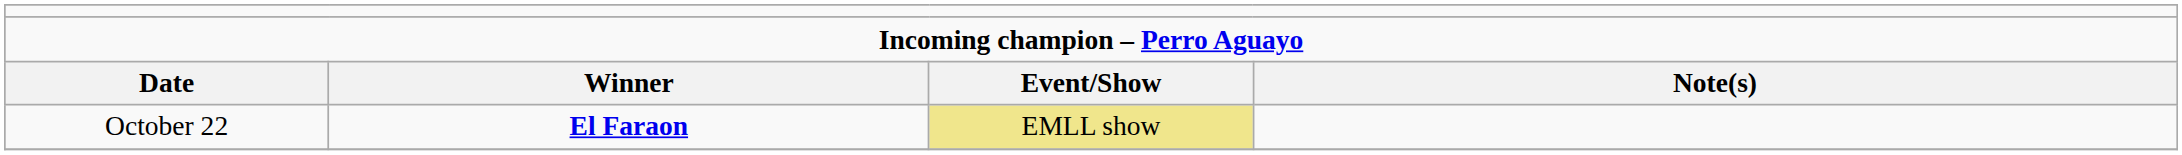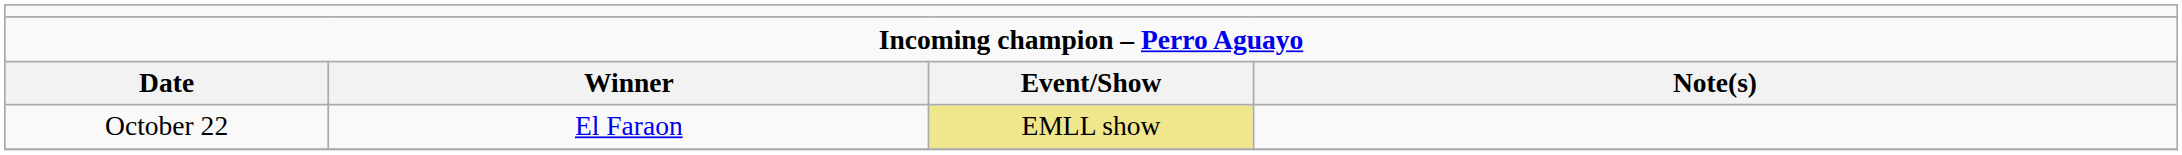(629, 126) bold -> (629, 126) normal
